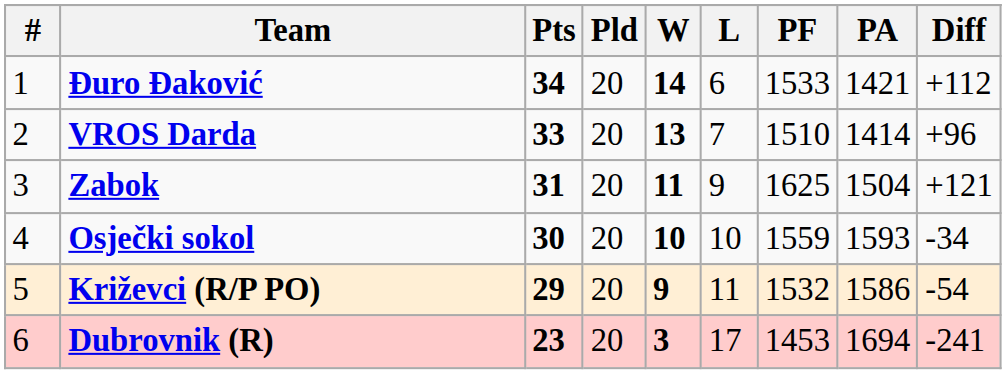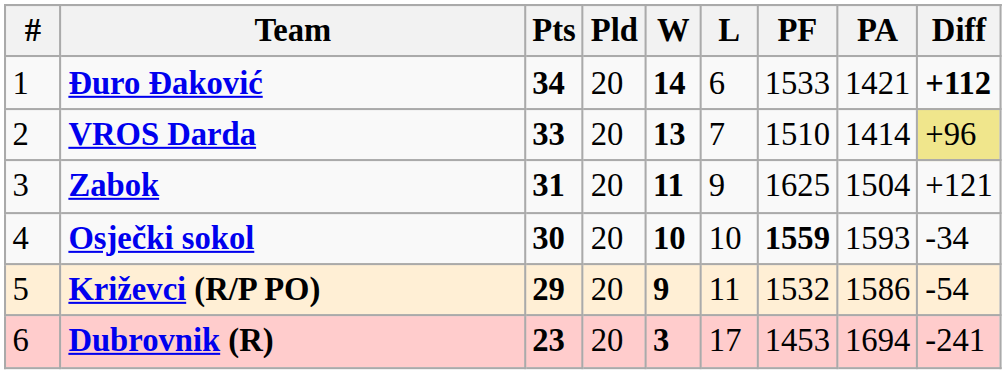(958, 82) normal -> (958, 82) bold
(951, 133) no background -> (951, 133) khaki background
(797, 237) normal -> (797, 237) bold
